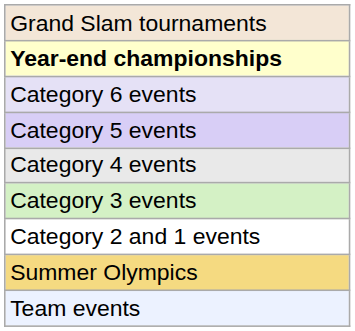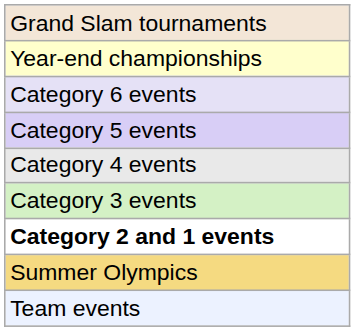(146, 58) bold -> (136, 58) normal
(135, 236) normal -> (142, 236) bold
